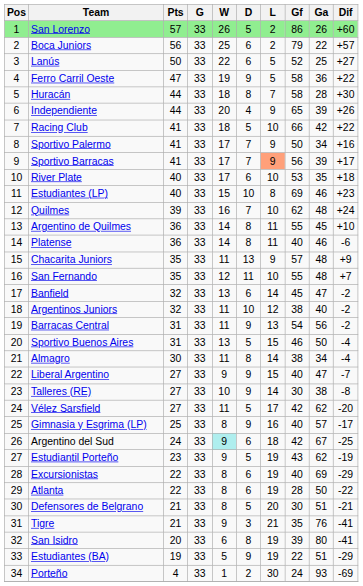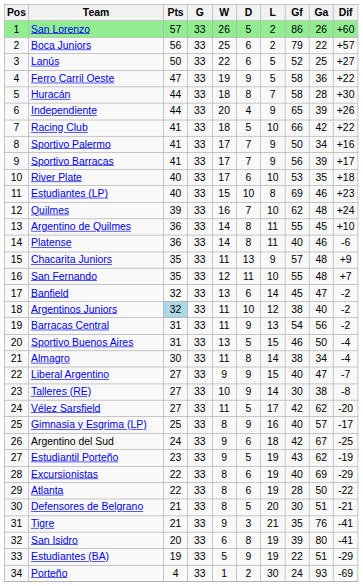(273, 161) lightsalmon background -> (273, 161) no background
(176, 309) no background -> (176, 309) lightblue background
(224, 441) paleturquoise background -> (224, 441) no background
